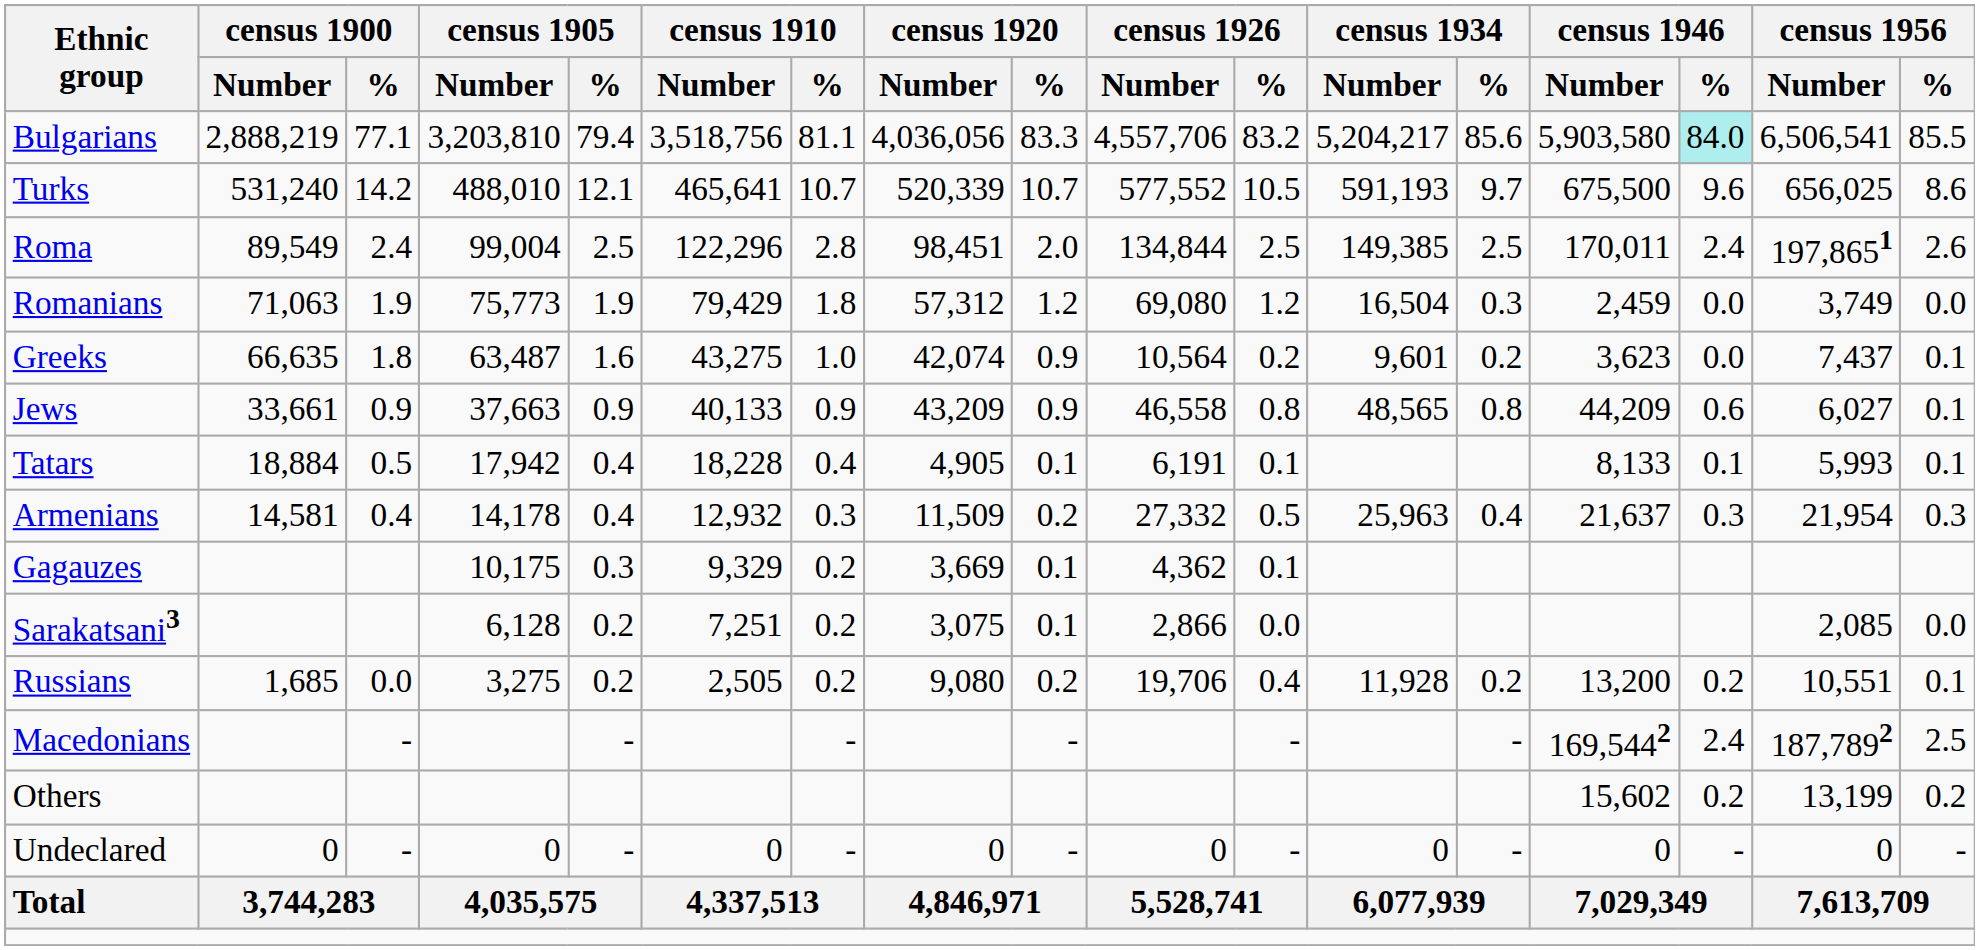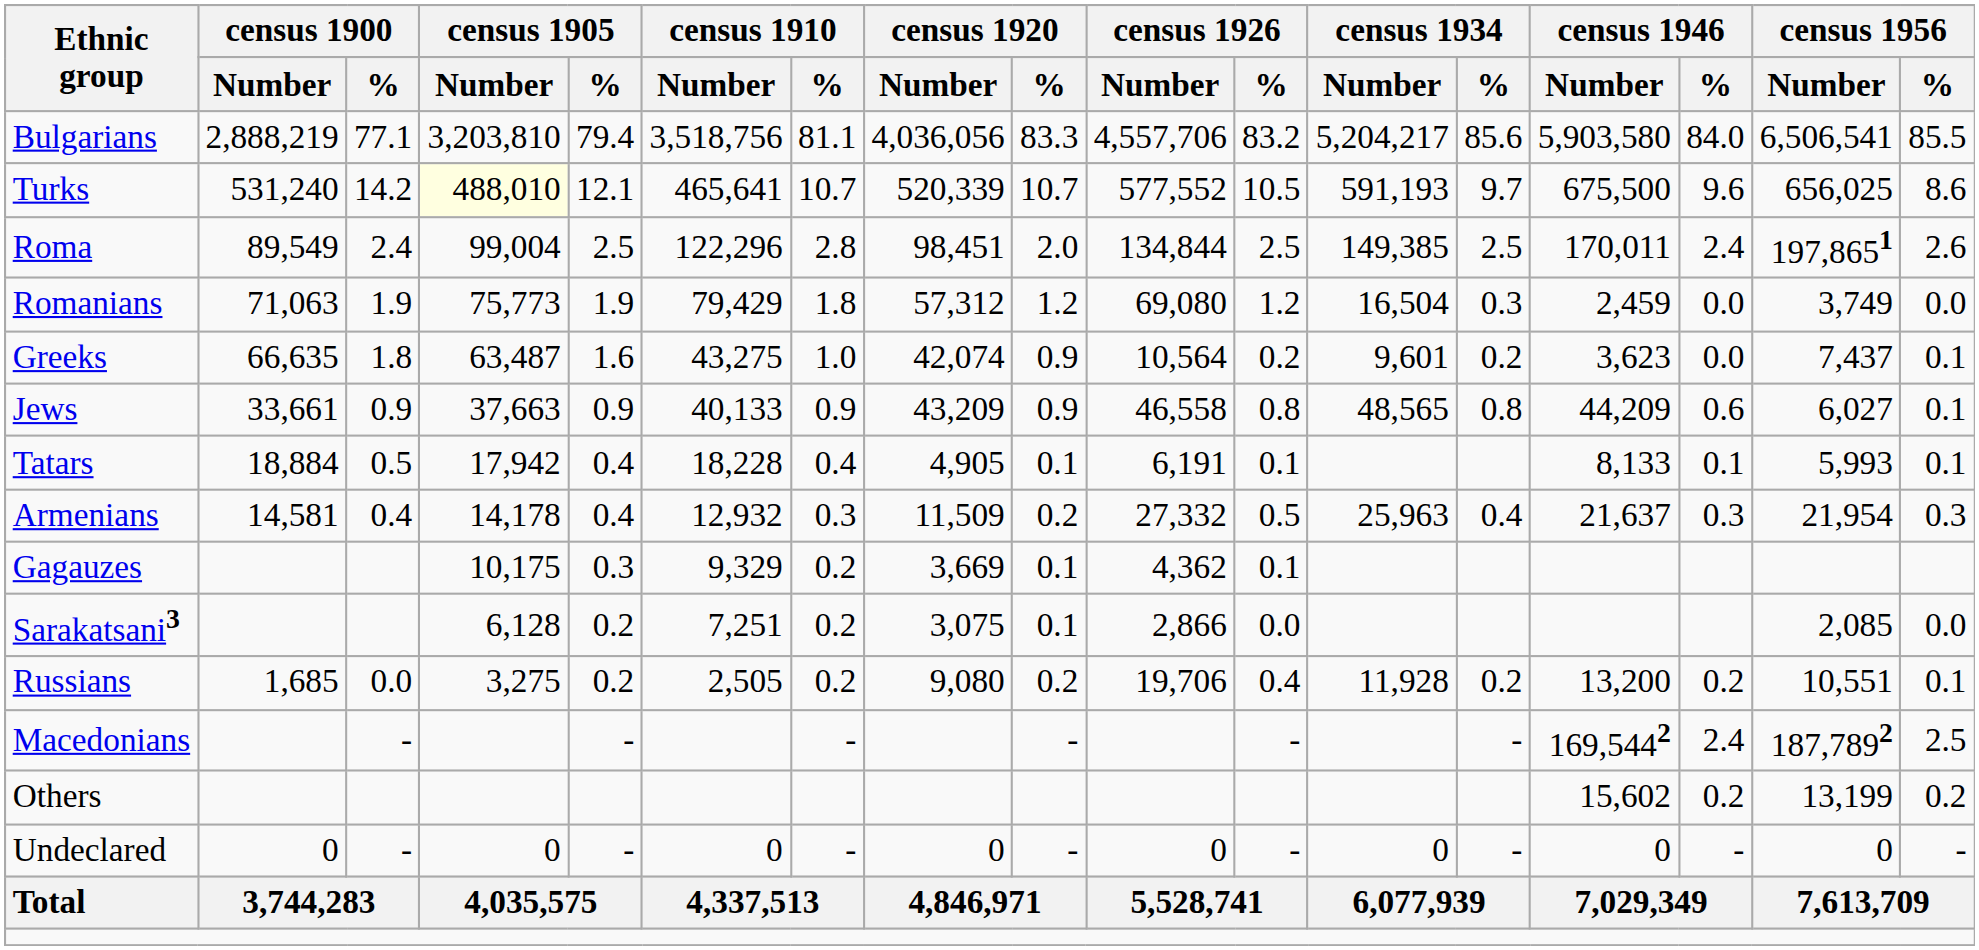(1715, 136) paleturquoise background -> (1715, 136) no background
(507, 189) no background -> (507, 189) lightyellow background
